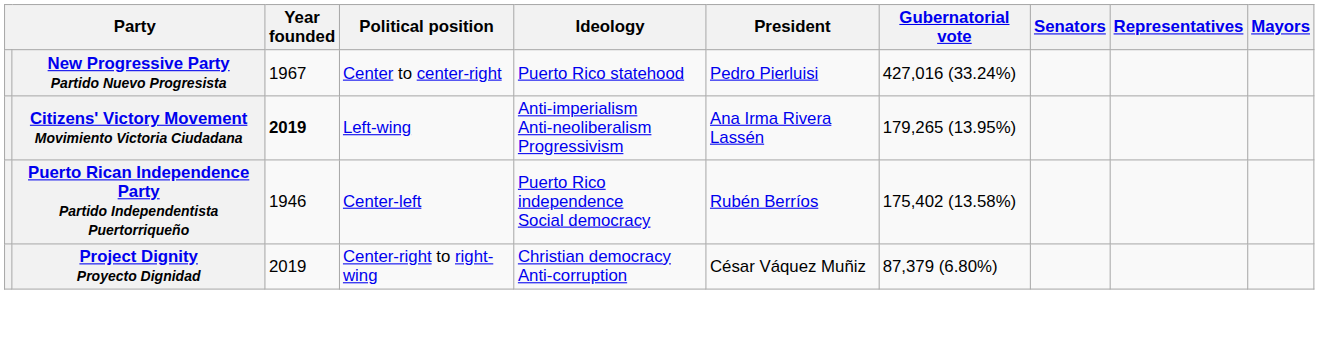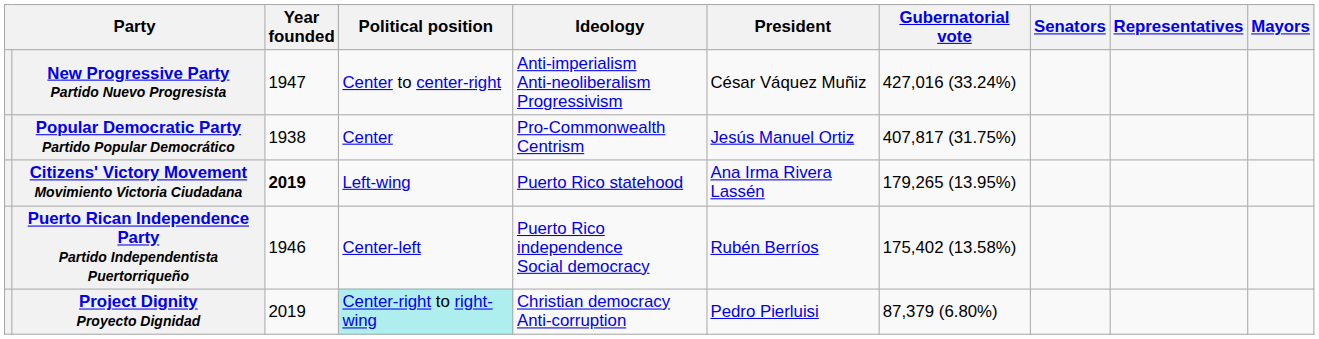(288, 72) 1967 -> (287, 82) 1947
(601, 72) Puerto Rico statehood -> (584, 82) Anti-imperialism Anti-neoliberalism Progressivism
(764, 72) Pedro Pierluisi -> (788, 82) César Váquez Muñiz
+ row: (138, 137)
(585, 127) Anti-imperialism Anti-neoliberalism Progressivism -> (600, 182) Puerto Rico statehood
(418, 266) no background -> (418, 311) paleturquoise background
(788, 266) César Váquez Muñiz -> (765, 311) Pedro Pierluisi
